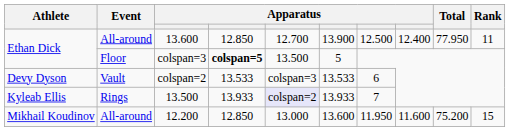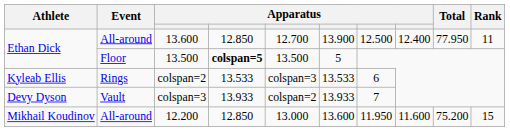(182, 58) colspan=3 -> (182, 58) 13.500
(37, 78) Devy Dyson -> (37, 78) Kyleab Ellis
(113, 78) Vault -> (114, 78) Rings
(37, 97) Kyleab Ellis -> (37, 97) Devy Dyson
(114, 97) Rings -> (113, 97) Vault
(182, 97) 13.500 -> (182, 97) colspan=3
(292, 97) lavender background -> (292, 97) no background
